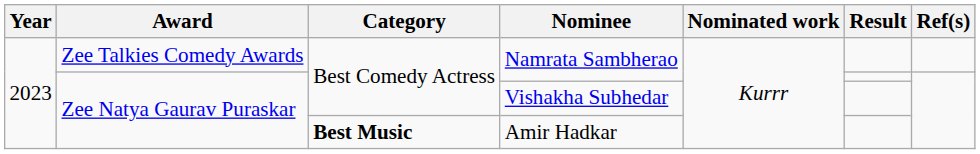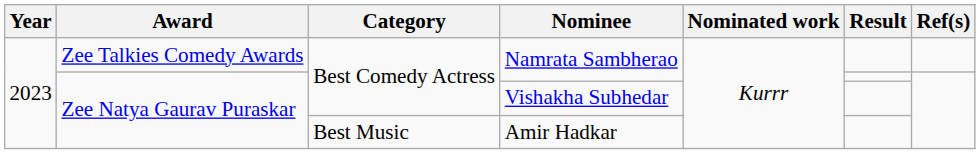(363, 131) bold -> (361, 131) normal
